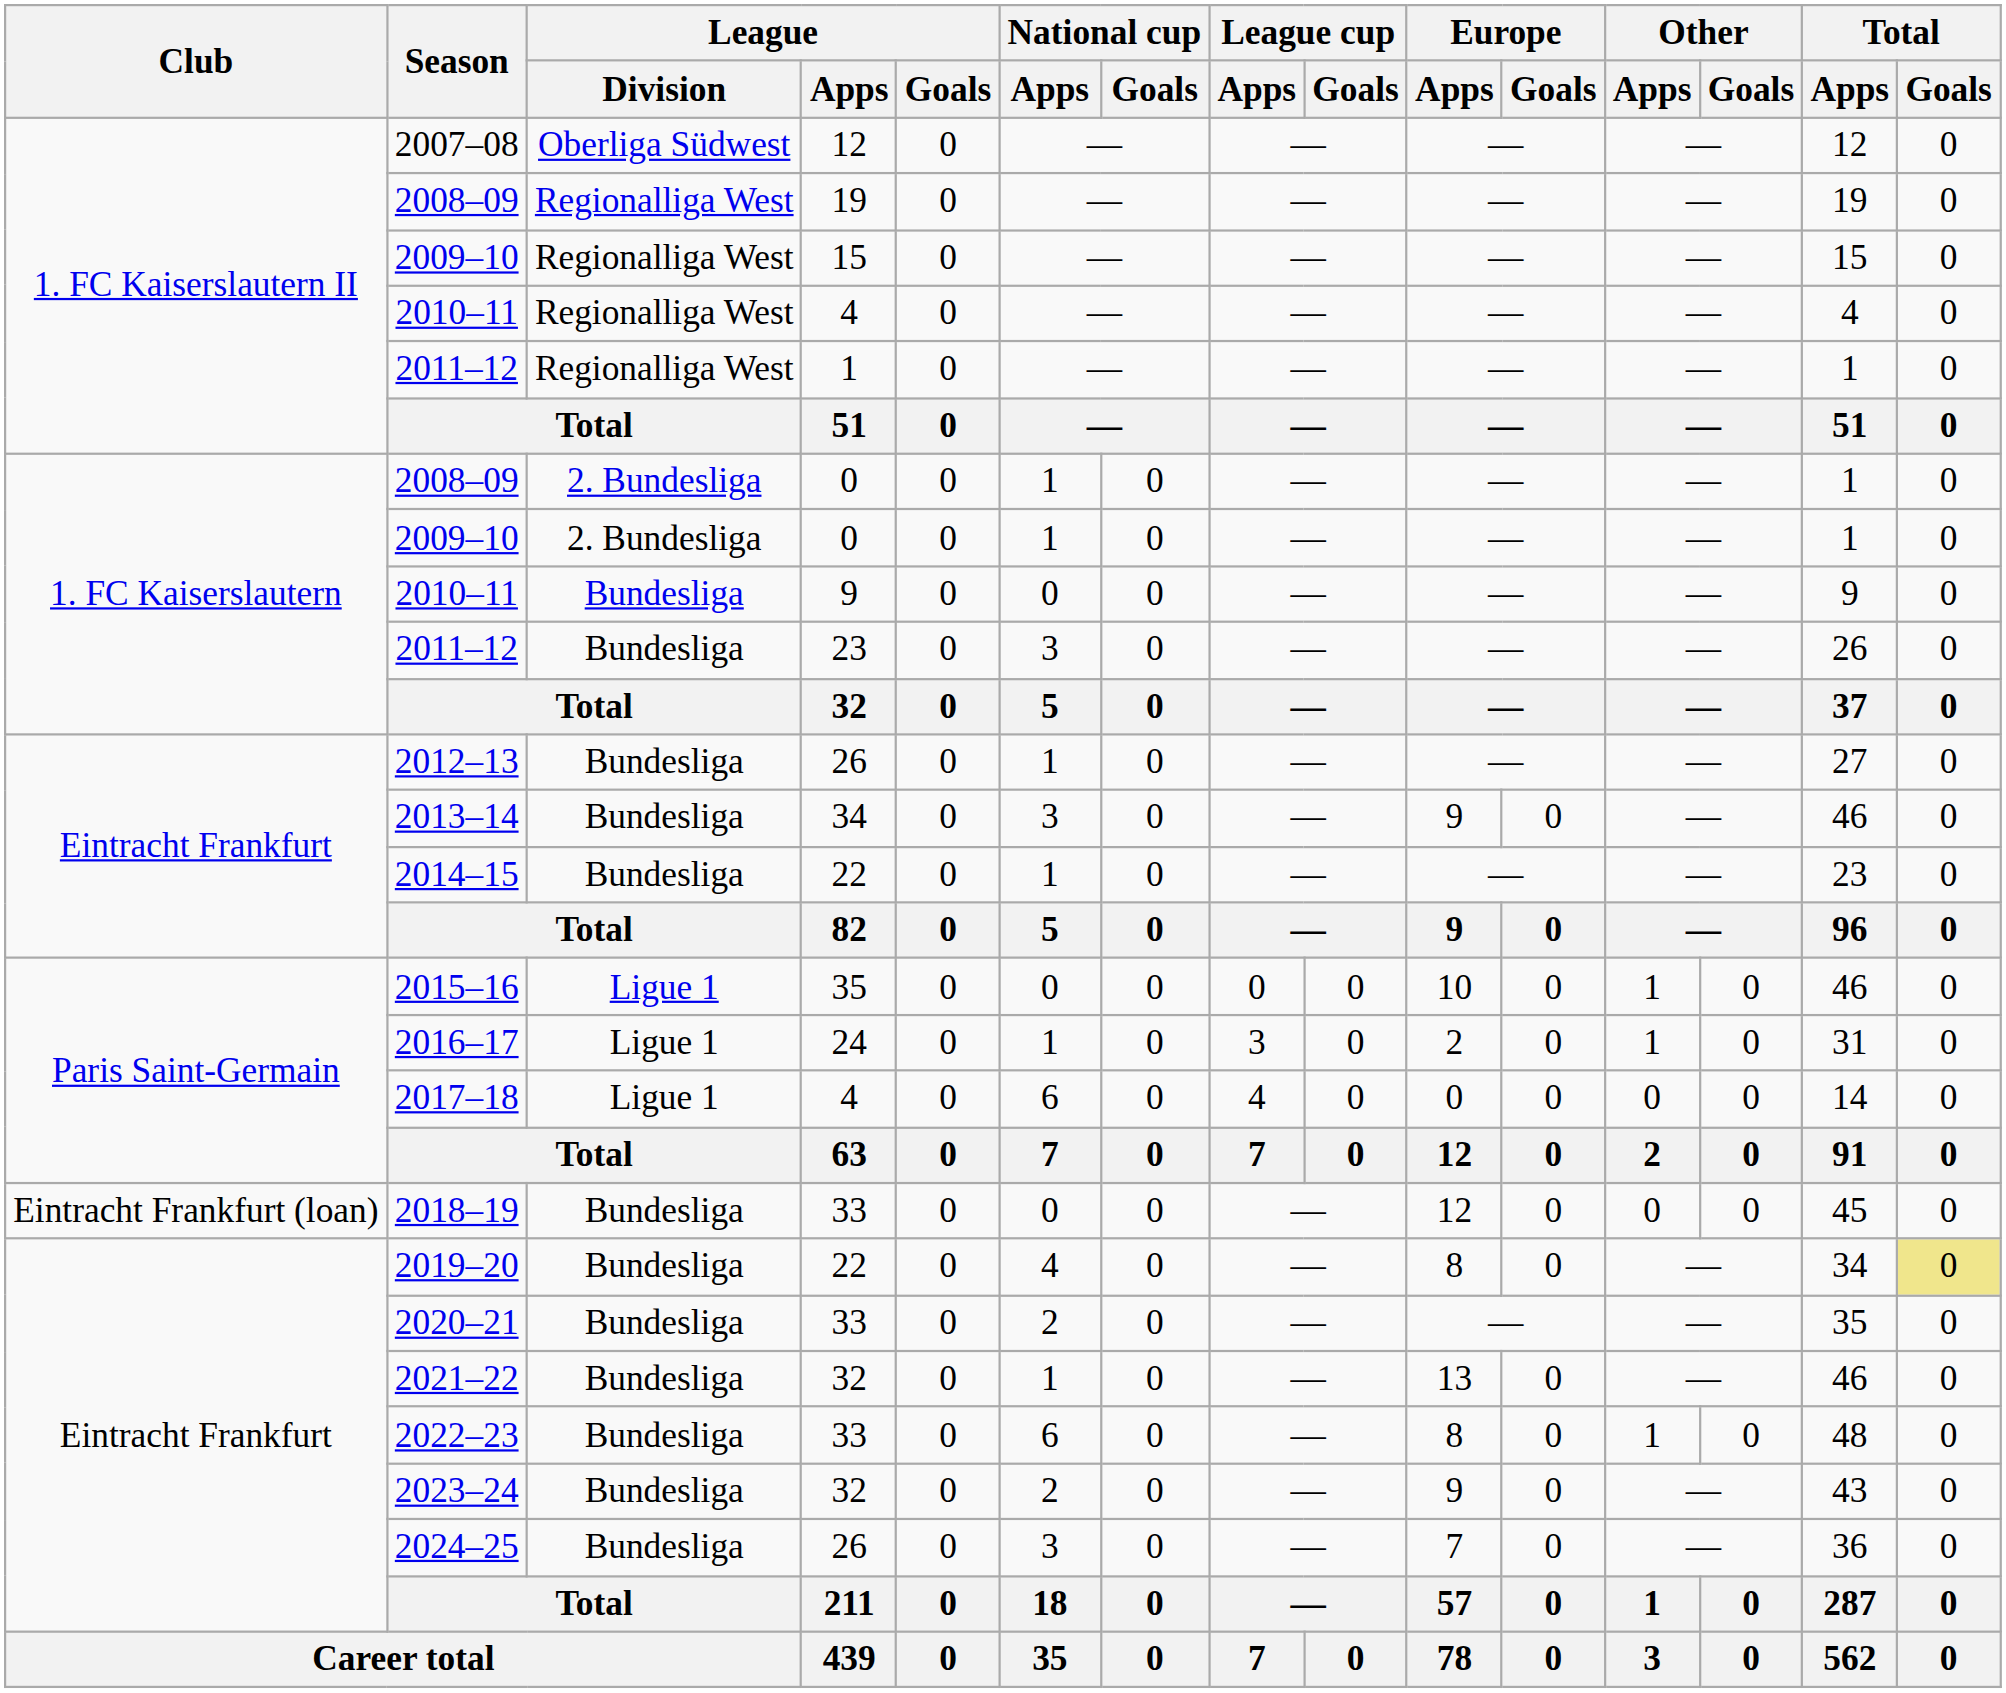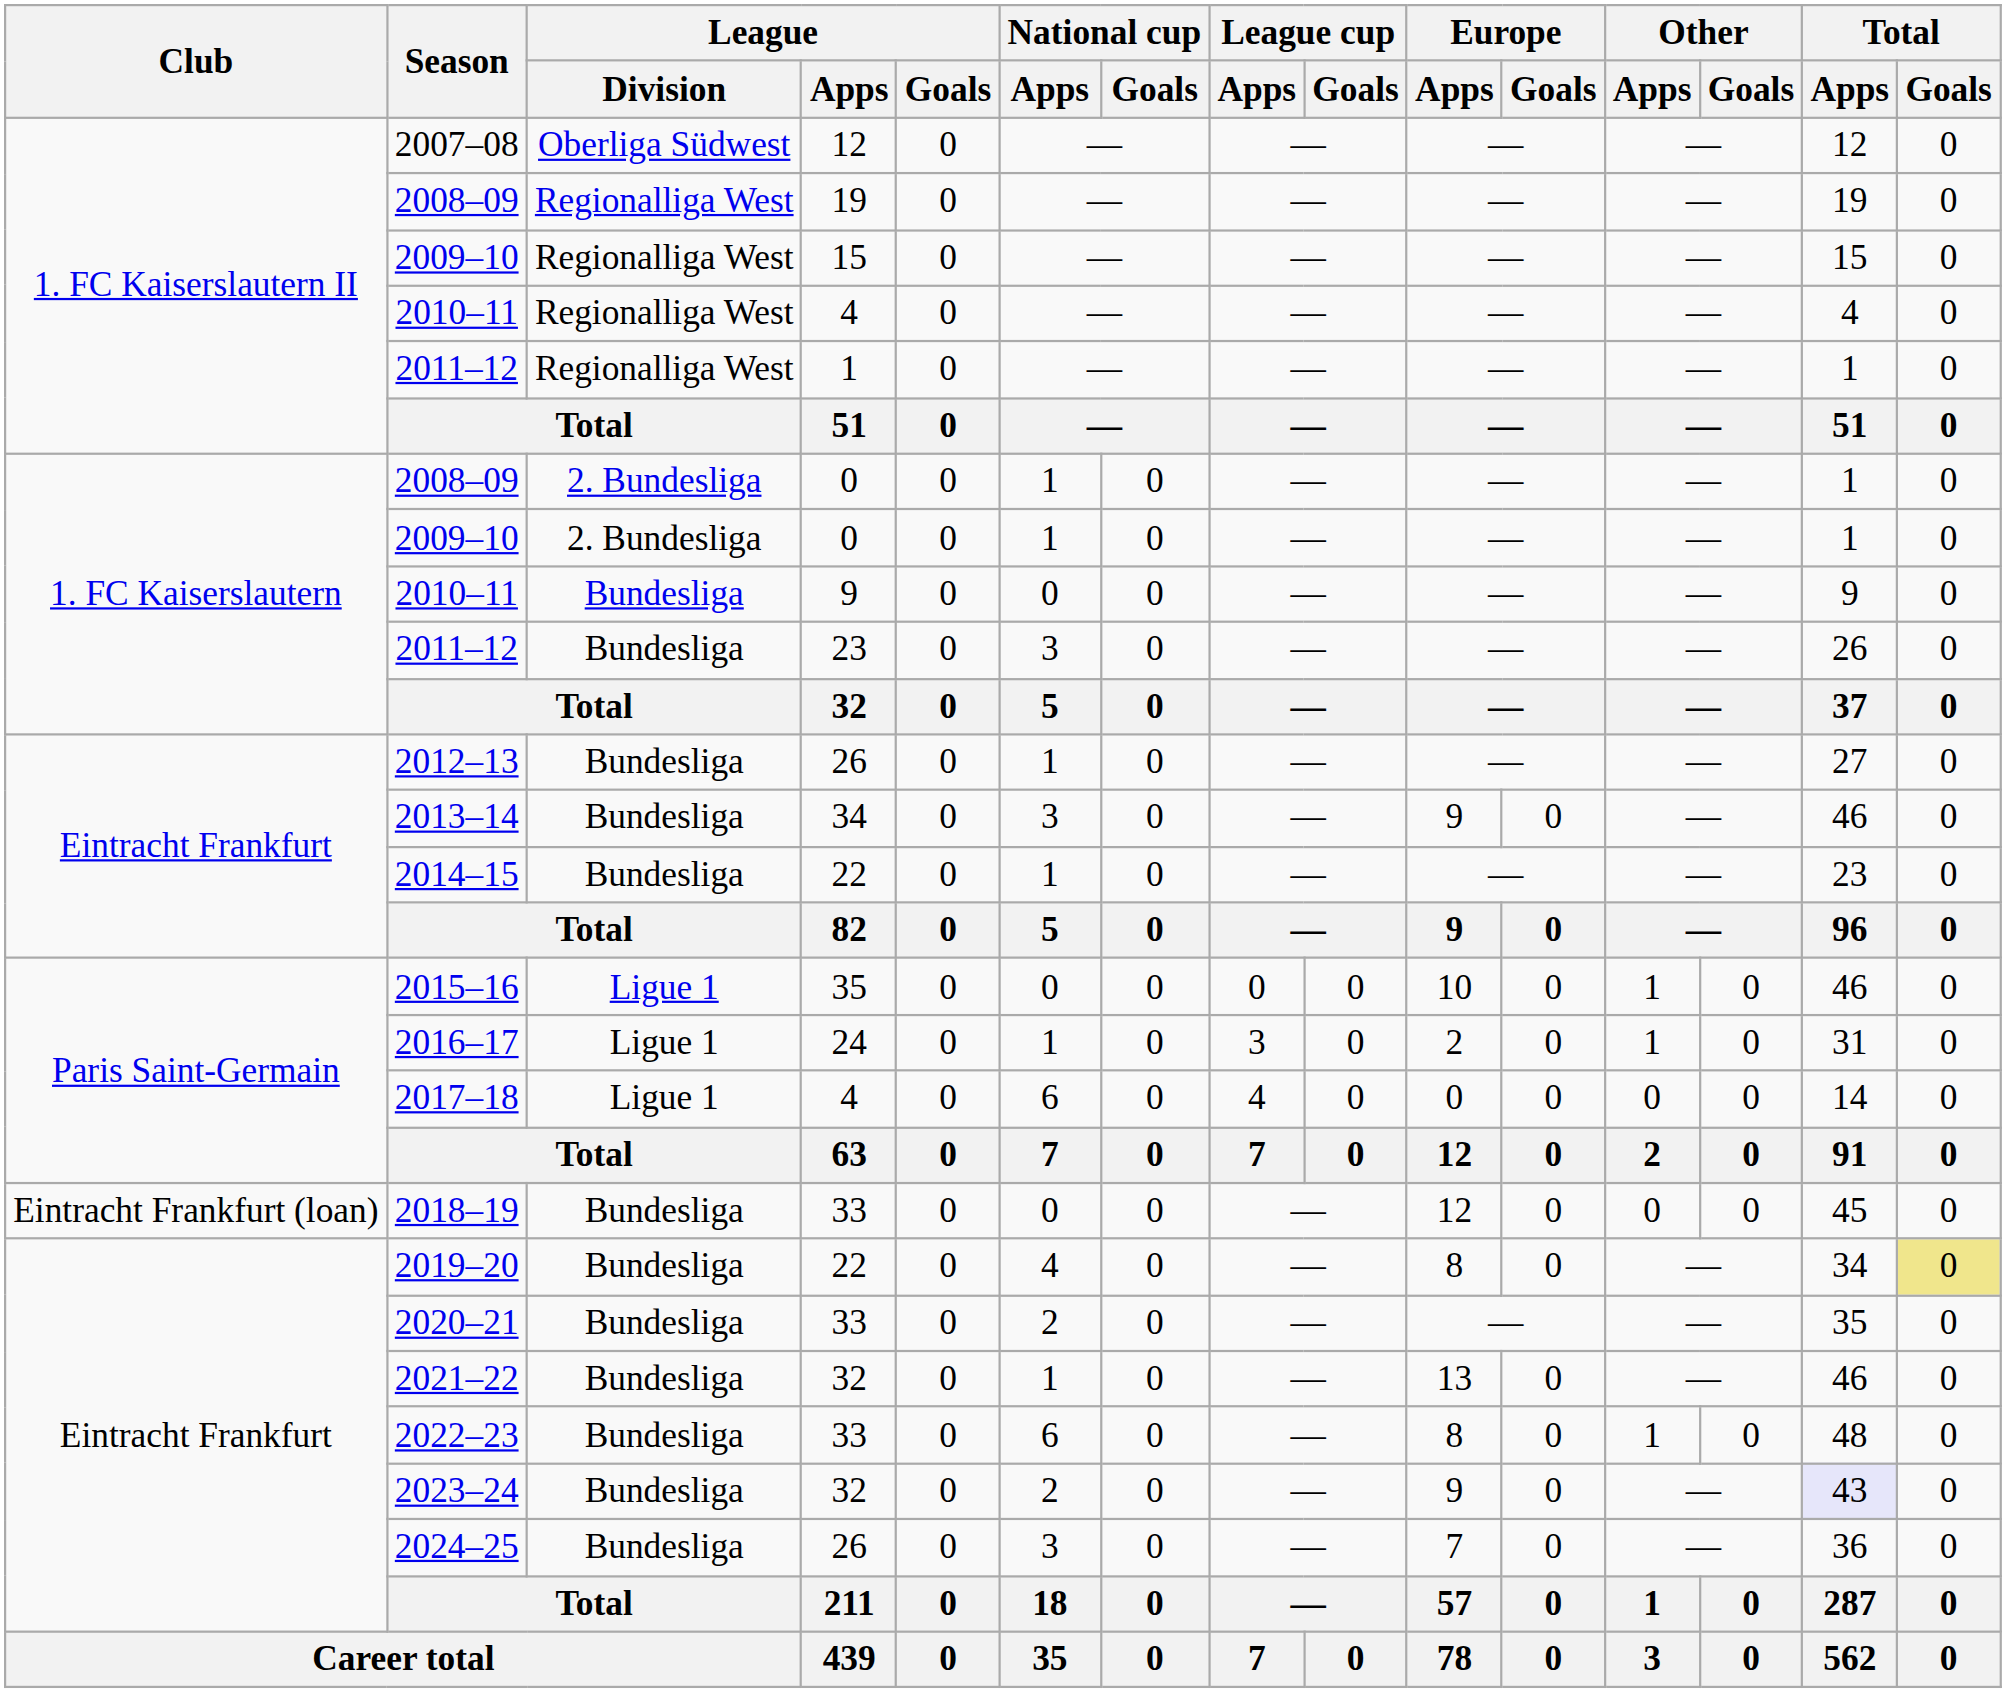(1850, 1490) no background -> (1850, 1490) lavender background
